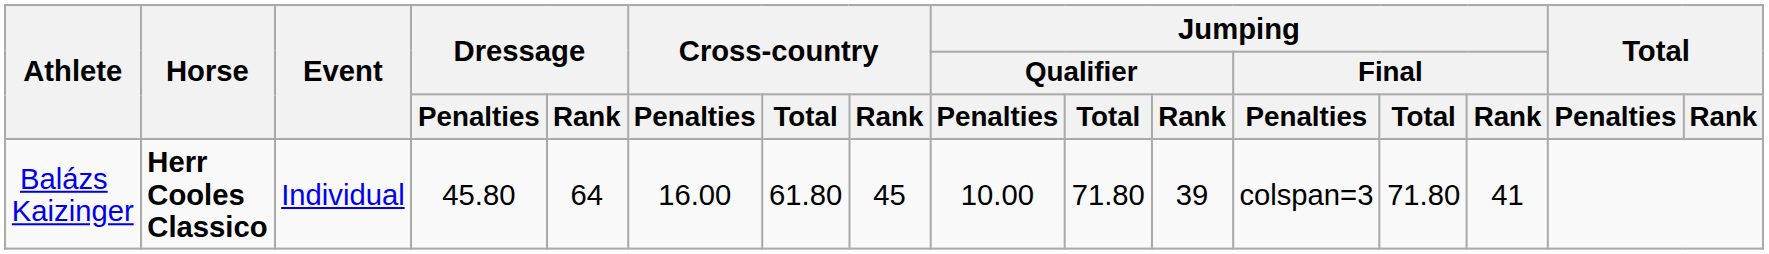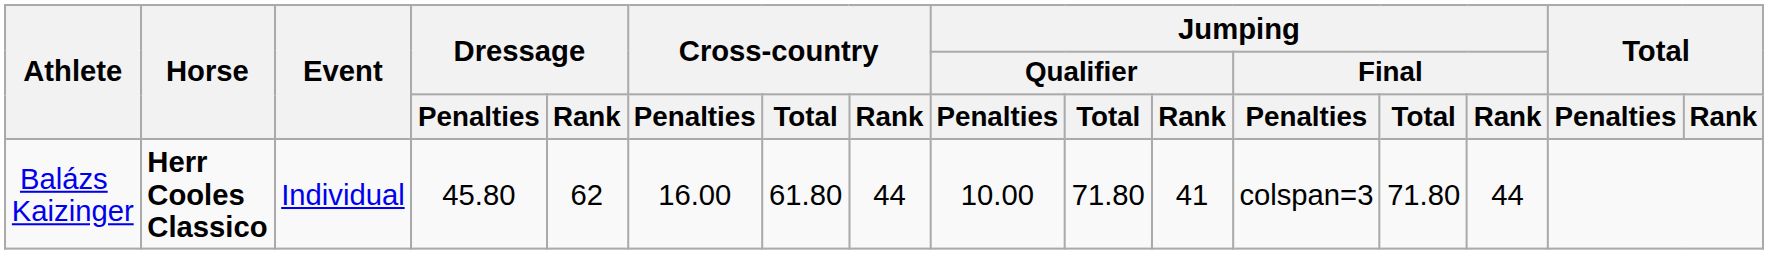(587, 194) 64 -> (587, 194) 62
(889, 194) 45 -> (889, 194) 44
(1192, 194) 39 -> (1192, 194) 41
(1508, 194) 41 -> (1508, 194) 44
